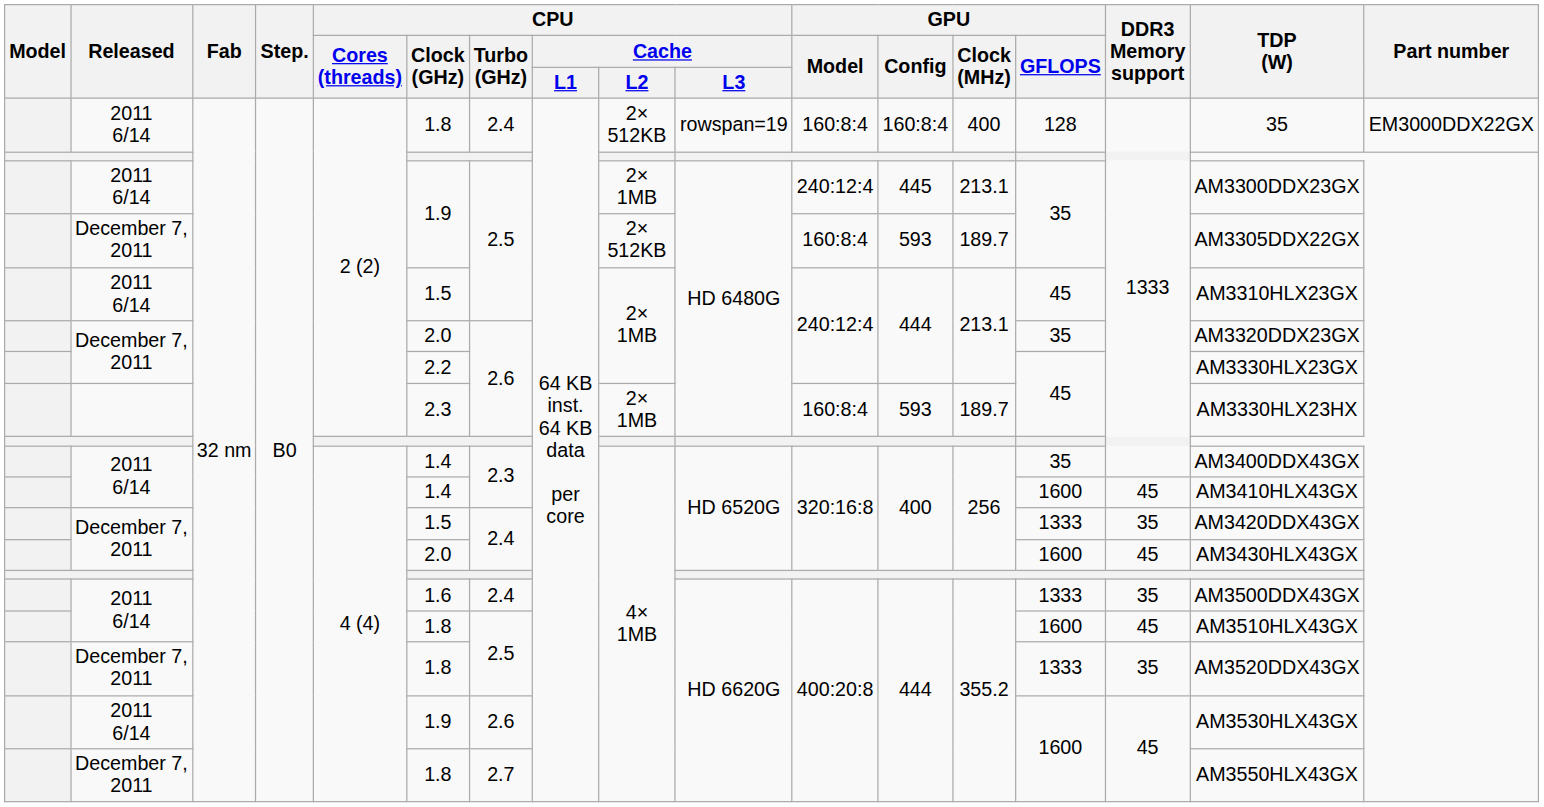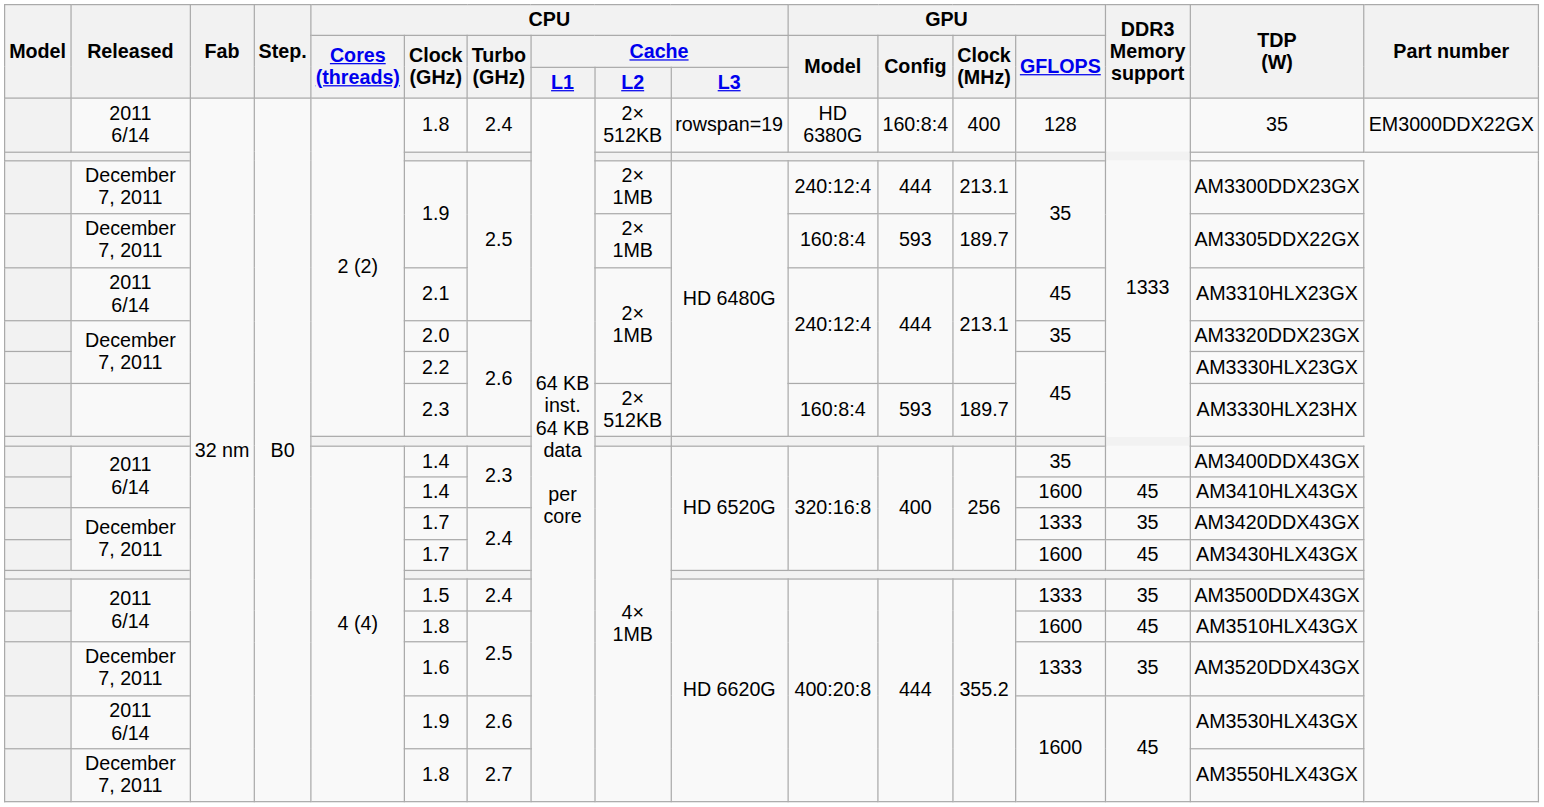(835, 124) 160:8:4 -> (833, 124) HD 6380G
(131, 187) 2011 6/14 -> (130, 187) December 7, 2011
(915, 187) 445 -> (915, 187) 444
(637, 240) 2× 512KB -> (633, 240) 2× 1MB
(438, 293) 1.5 -> (436, 293) 2.1
(637, 409) 2× 1MB -> (633, 409) 2× 512KB
(438, 523) 1.5 -> (436, 523) 1.7
(438, 554) 2.0 -> (436, 554) 1.7
(438, 594) 1.6 -> (436, 594) 1.5
(438, 668) 1.8 -> (436, 668) 1.6
